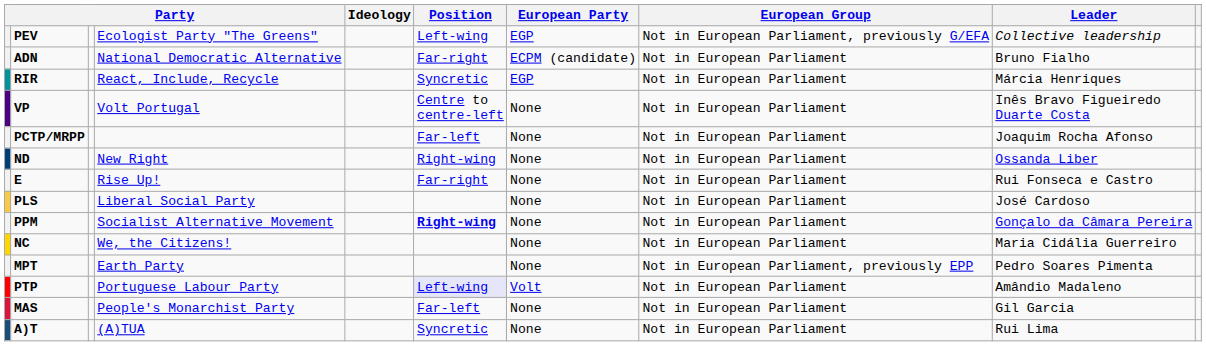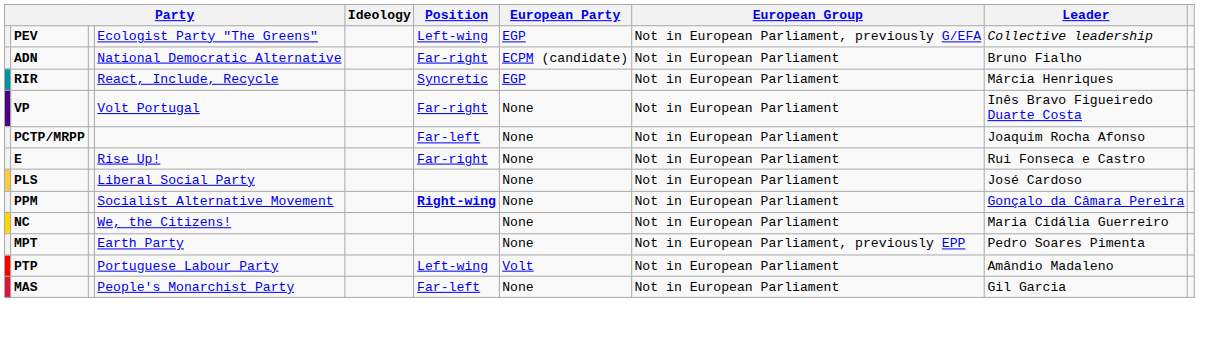(460, 108) Centre to centre-left -> (453, 108) Far-right
- row: (22, 159)
(453, 287) lavender background -> (453, 266) no background
- row: (26, 330)
